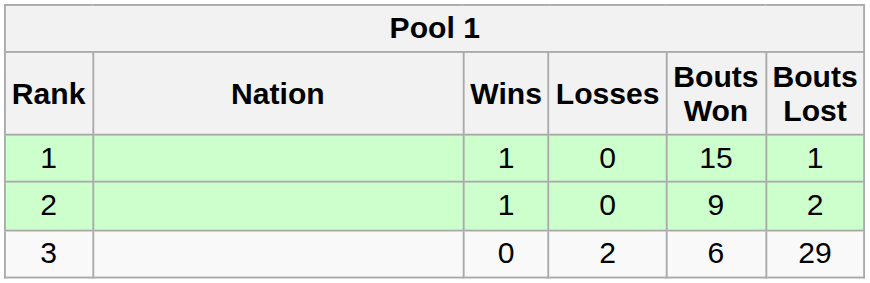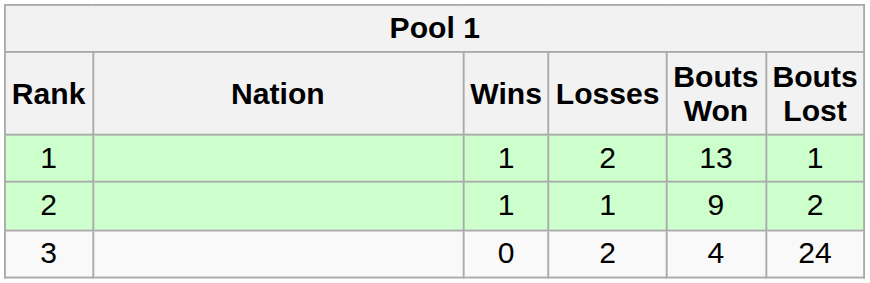(608, 157) 0 -> (608, 157) 2
(716, 157) 15 -> (716, 157) 13
(608, 205) 0 -> (608, 205) 1
(716, 253) 6 -> (716, 253) 4
(815, 253) 29 -> (815, 253) 24
